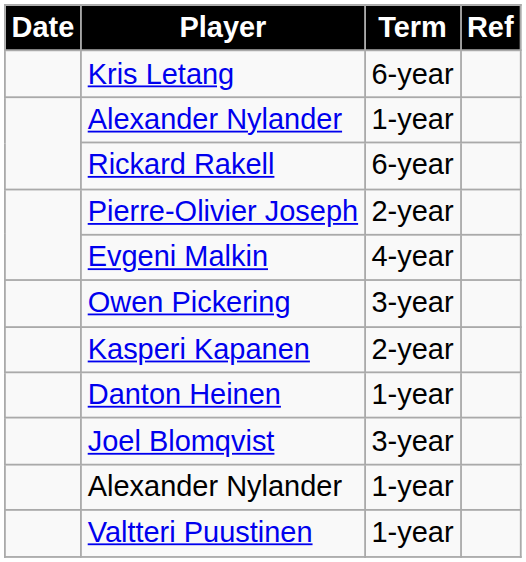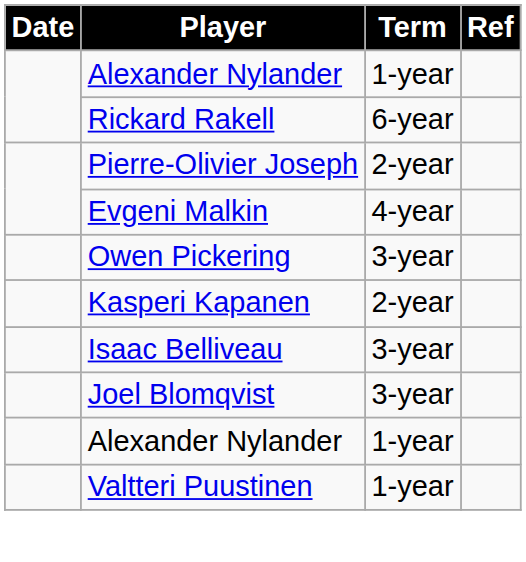- row: (161, 73)
- row: (184, 394)
+ row: (185, 348)
